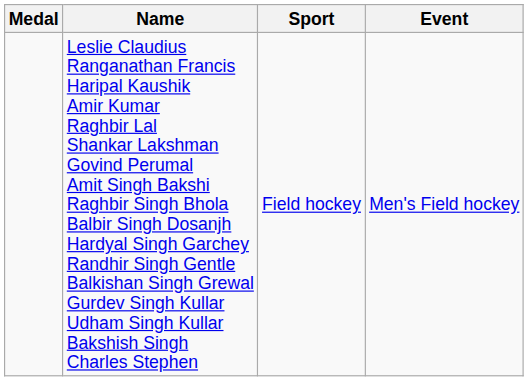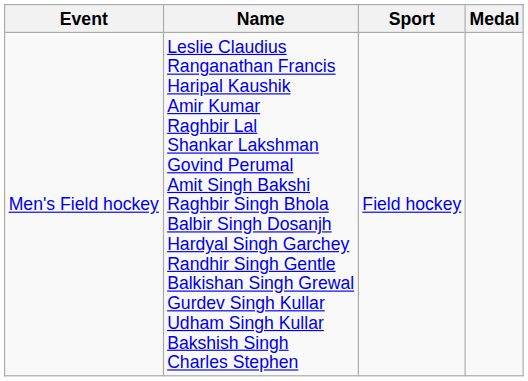columns swapped: (34, 19) <-> (444, 19)
